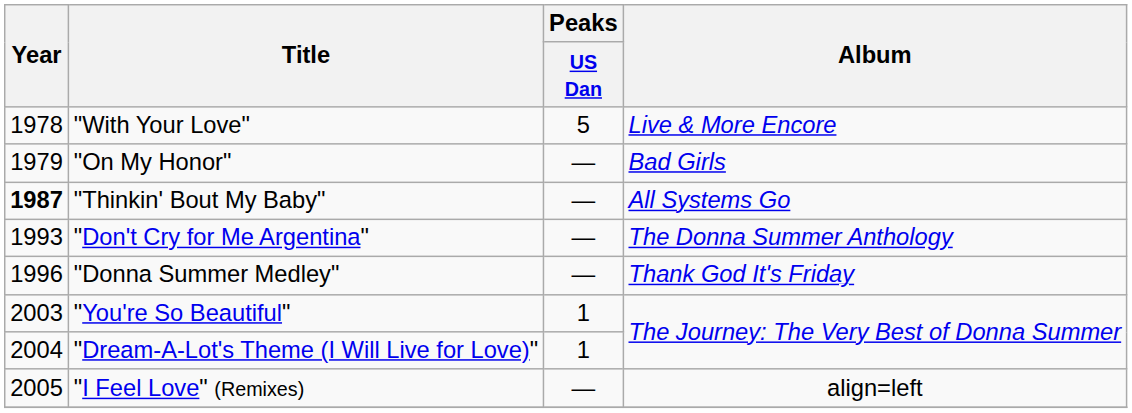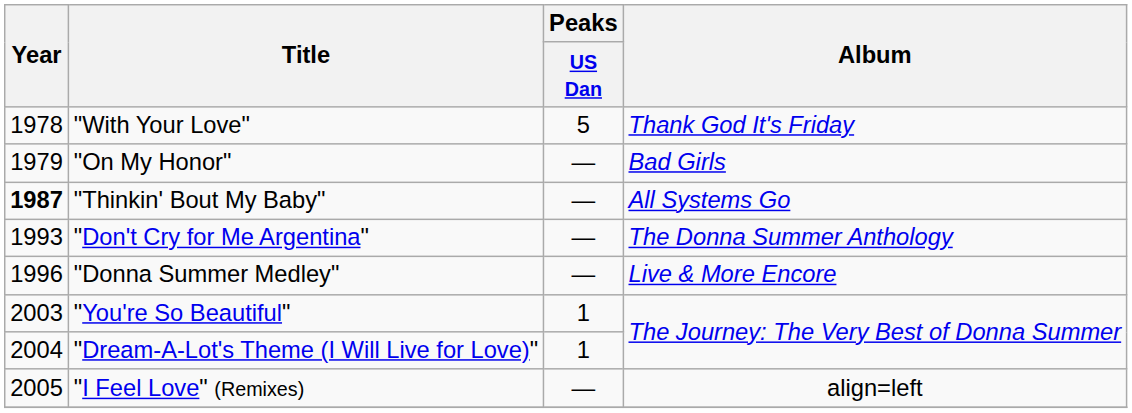(732, 125) Live & More Encore -> (741, 125) Thank God It's Friday
(741, 275) Thank God It's Friday -> (732, 275) Live & More Encore
